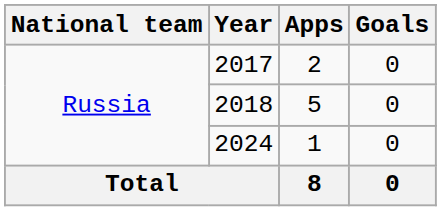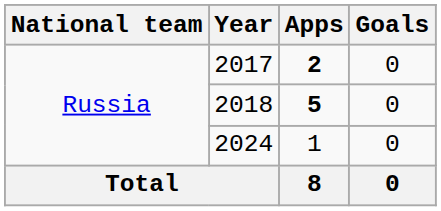(314, 65) normal -> (314, 65) bold
(314, 105) normal -> (314, 105) bold
